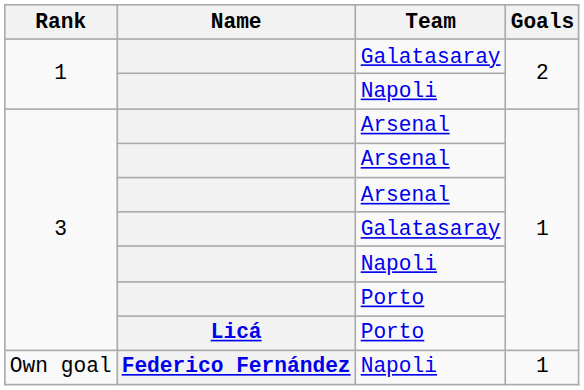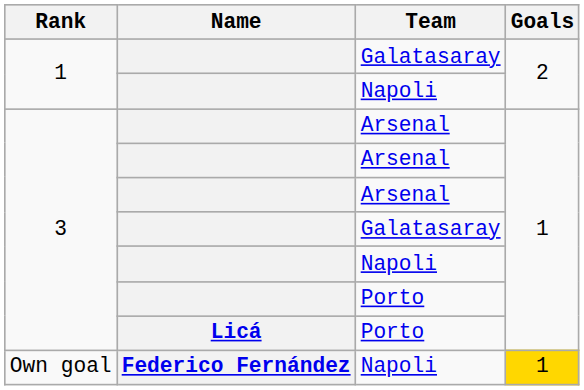(542, 367) no background -> (542, 367) gold background
